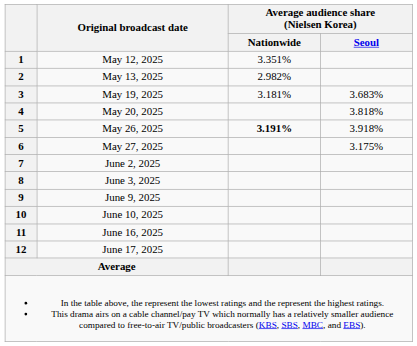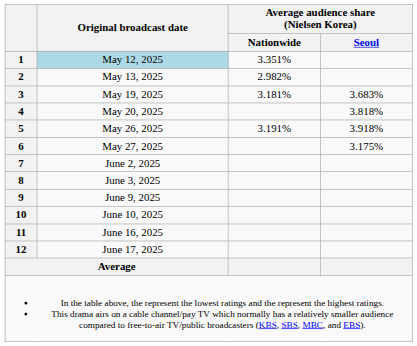(133, 59) no background -> (133, 59) lightblue background
(274, 128) bold -> (274, 128) normal
